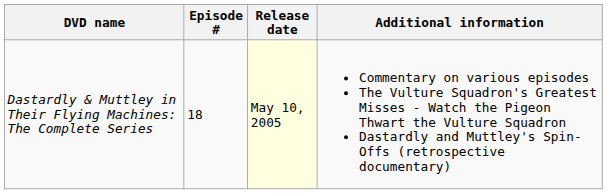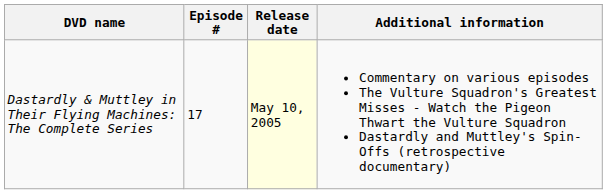(195, 115) 18 -> (195, 115) 17
